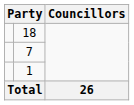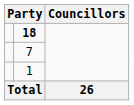(29, 33) normal -> (29, 33) bold
